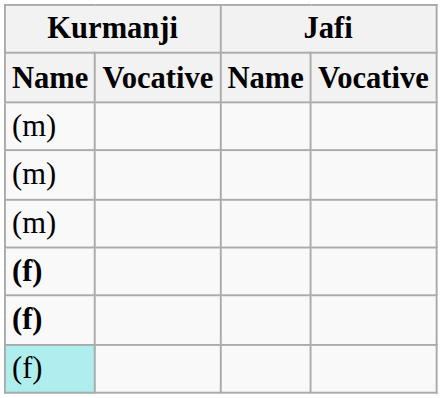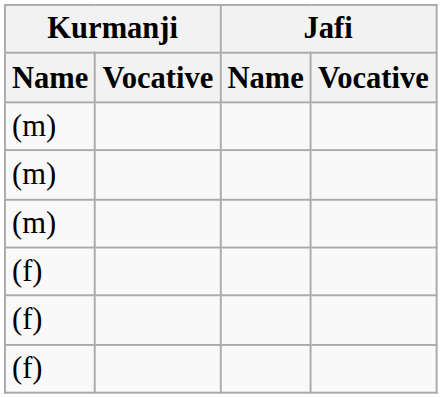(27, 271) bold -> (27, 271) normal
(27, 319) bold -> (27, 319) normal
(27, 367) paleturquoise background -> (27, 367) no background
